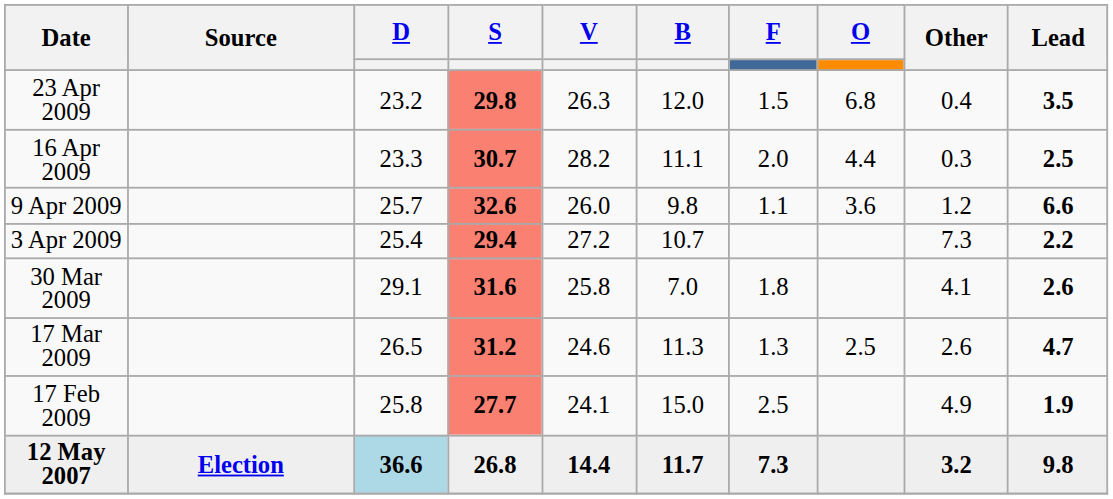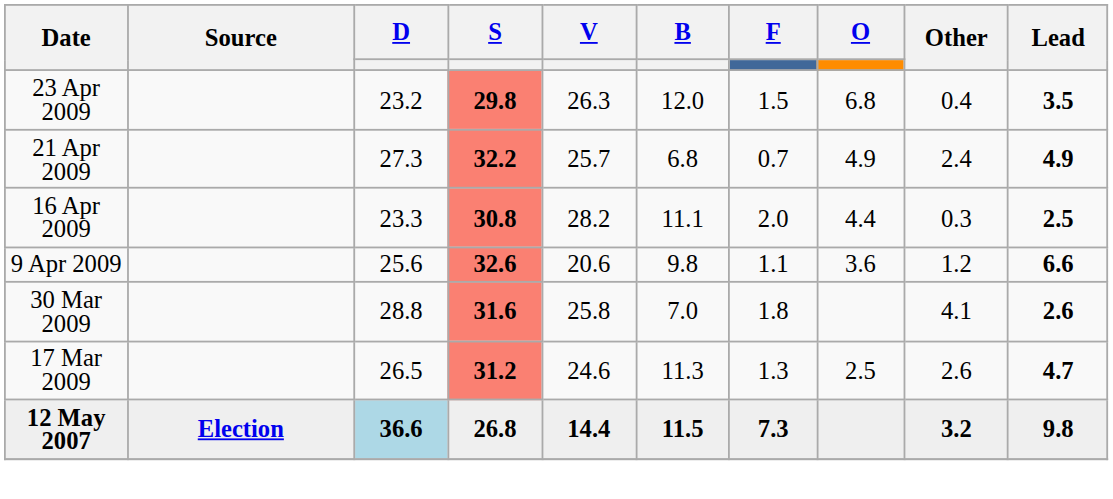+ row: (66, 159)
(495, 159) 30.7 -> (495, 217) 30.8
(401, 205) 25.7 -> (401, 264) 25.6
(589, 205) 26.0 -> (589, 264) 20.6
- row: (66, 241)
(401, 288) 29.1 -> (401, 311) 28.8
- row: (66, 405)
(683, 464) 11.7 -> (683, 429) 11.5
